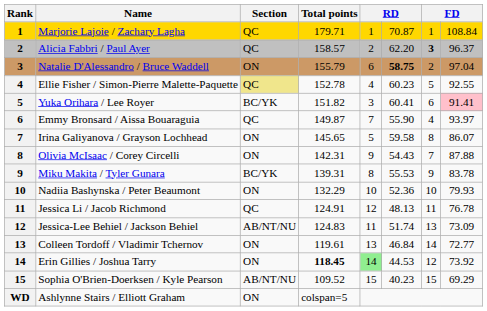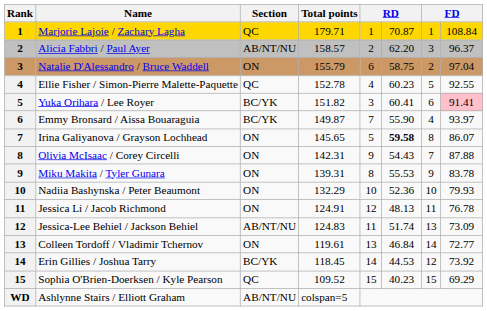(251, 48) QC -> (270, 48) AB/NT/NU
(431, 48) bold -> (431, 48) normal
(402, 66) bold -> (402, 66) normal
(251, 84) khaki background -> (251, 84) no background
(251, 119) QC -> (260, 119) BC/YK
(402, 137) normal -> (402, 137) bold
(260, 173) BC/YK -> (251, 173) ON
(251, 208) QC -> (251, 208) ON
(251, 262) ON -> (260, 262) BC/YK
(329, 262) bold -> (329, 262) normal
(371, 262) lightgreen background -> (371, 262) no background
(270, 279) AB/NT/NU -> (251, 279) QC
(251, 297) ON -> (270, 297) AB/NT/NU
